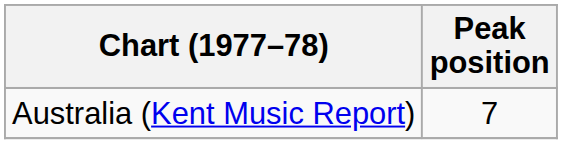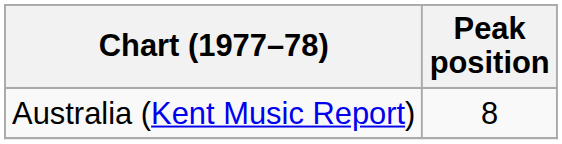(490, 112) 7 -> (490, 112) 8
